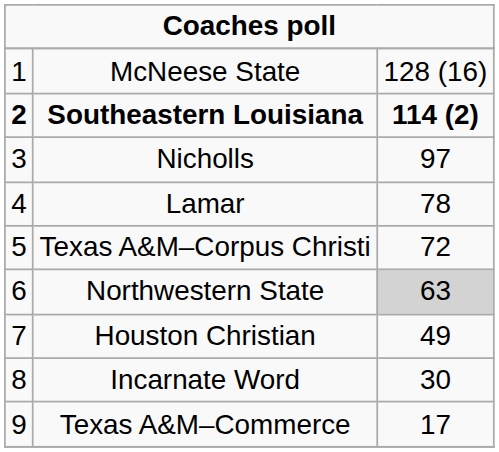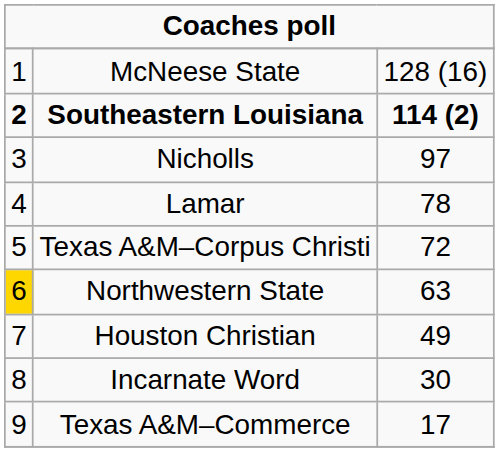(19, 291) no background -> (19, 291) gold background
(435, 291) lightgrey background -> (435, 291) no background
